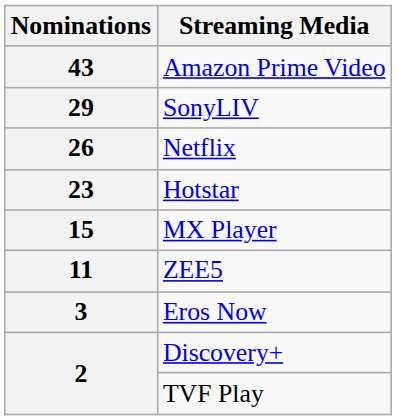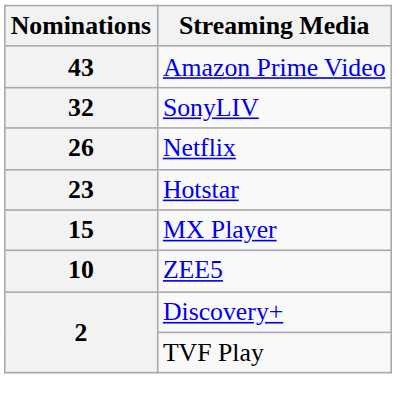(81, 107) 29 -> (81, 107) 32
(81, 270) 11 -> (81, 270) 10
- row: (215, 311)
